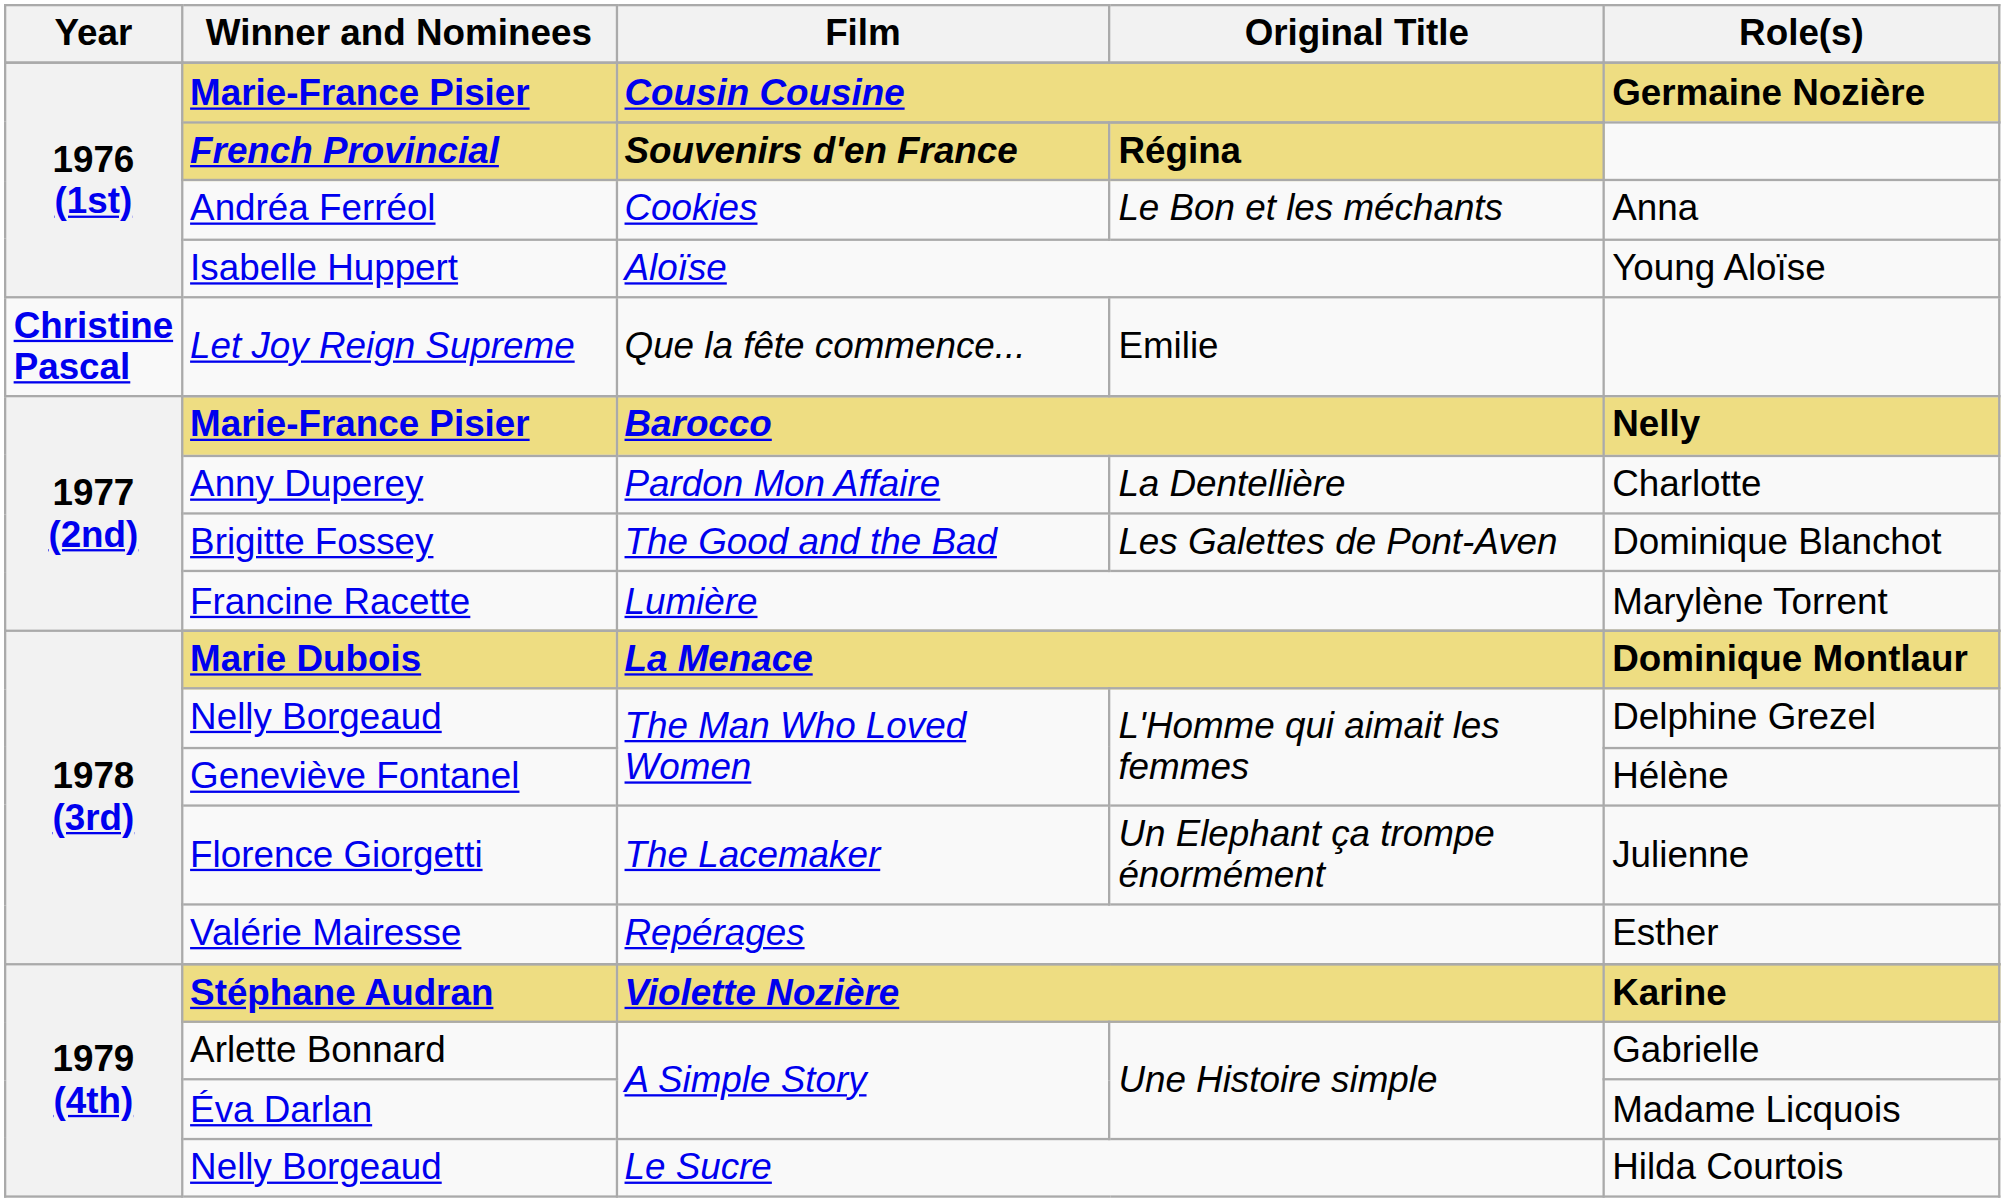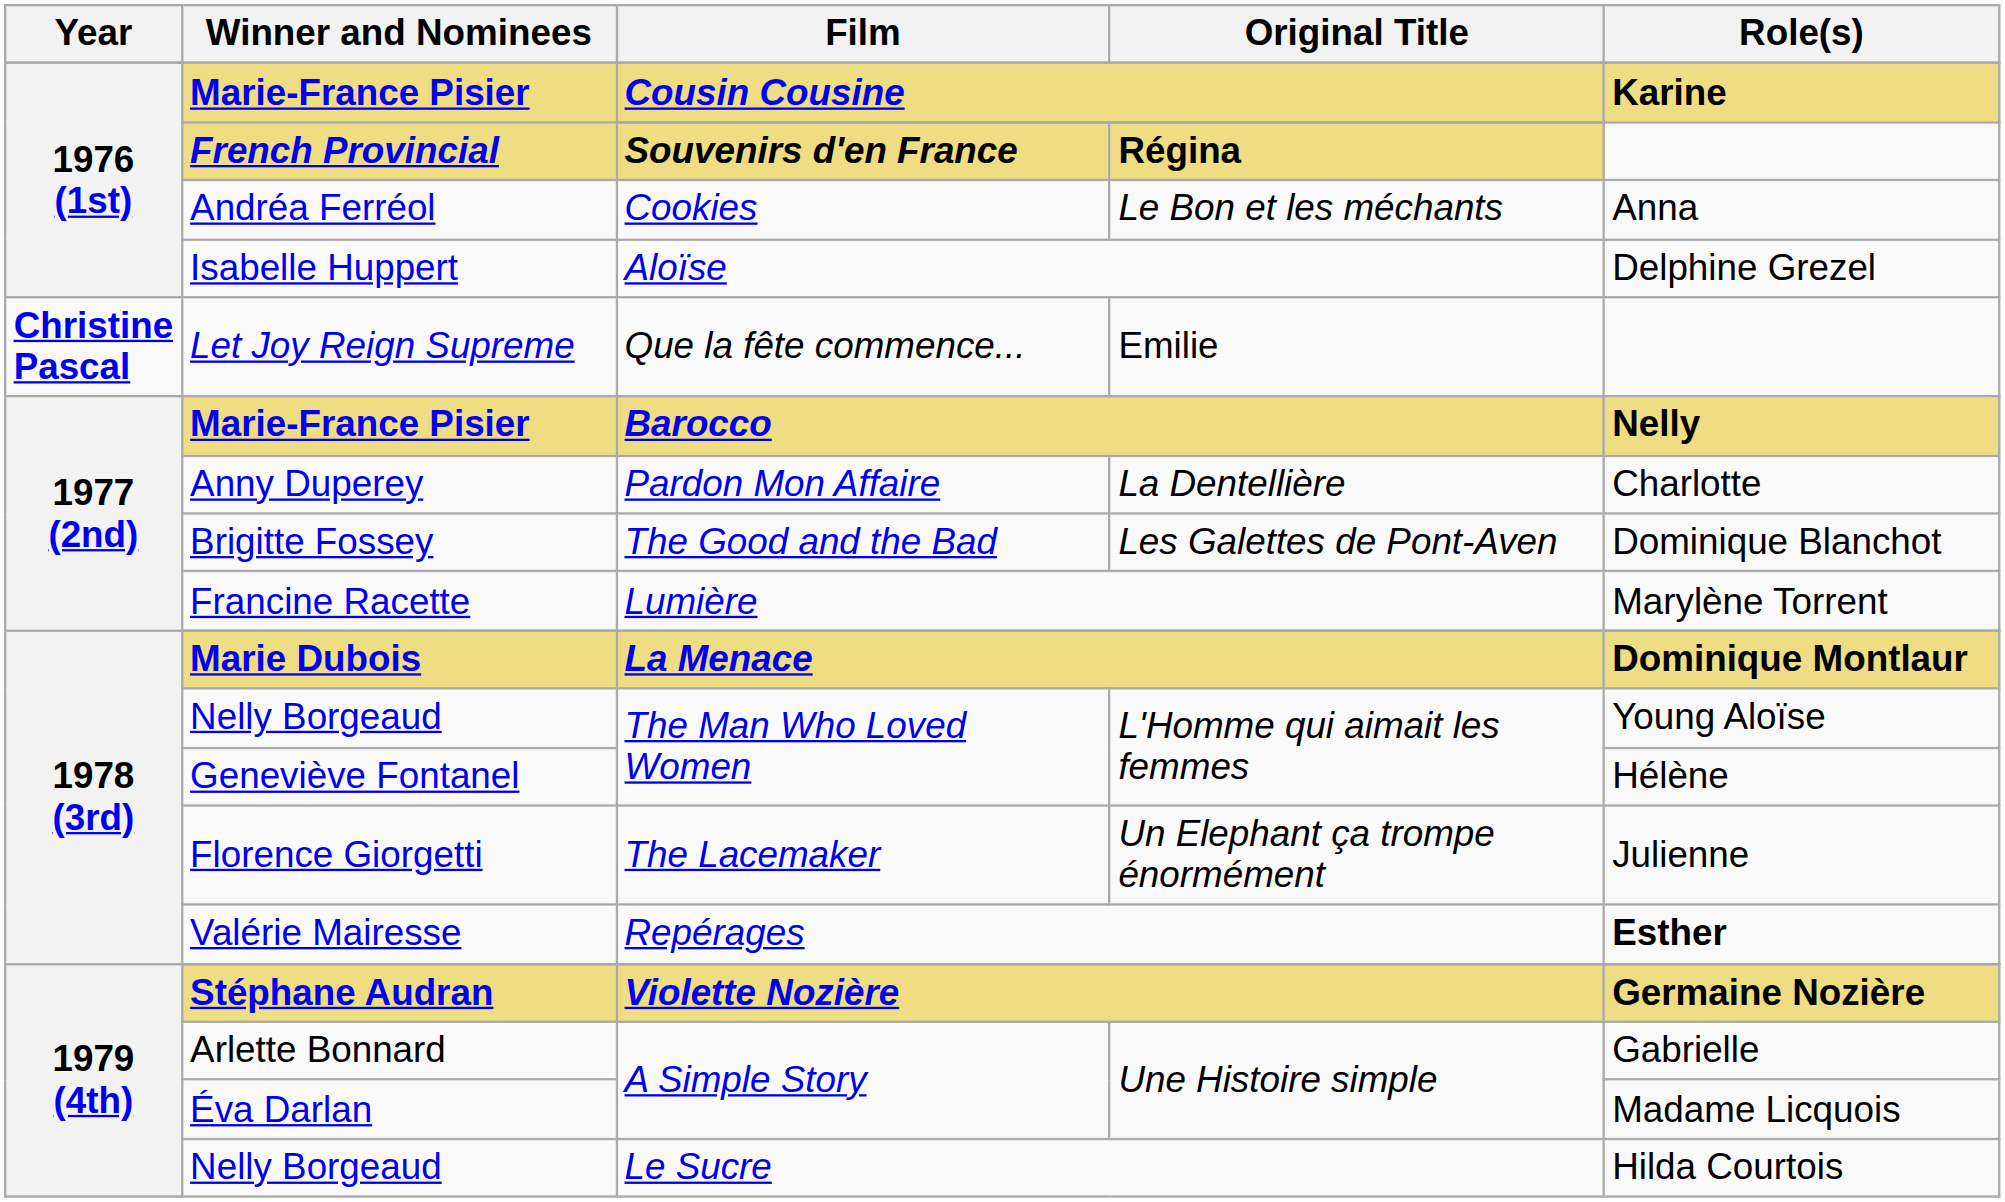(1769, 92) Germaine Nozière -> (1669, 92) Karine
(1719, 267) Young Aloïse -> (1744, 267) Delphine Grezel
(1744, 717) Delphine Grezel -> (1719, 717) Young Aloïse
(1665, 933) normal -> (1669, 933) bold
(1669, 991) Karine -> (1769, 991) Germaine Nozière
